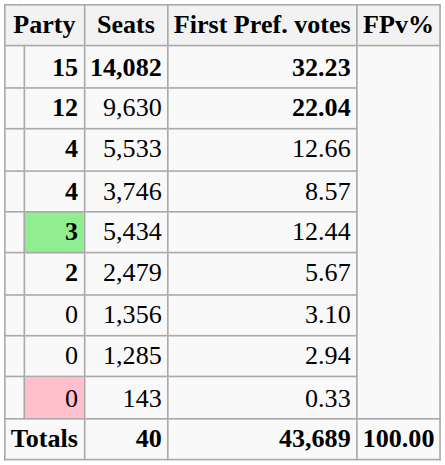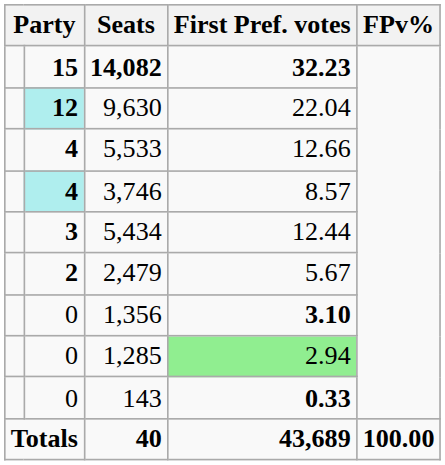(65, 107) no background -> (65, 107) paleturquoise background
(321, 107) bold -> (321, 107) normal
(71, 190) no background -> (71, 190) paleturquoise background
(71, 231) lightgreen background -> (71, 231) no background
(328, 314) normal -> (328, 314) bold
(328, 356) no background -> (328, 356) lightgreen background
(71, 397) pink background -> (71, 397) no background
(328, 397) normal -> (328, 397) bold
